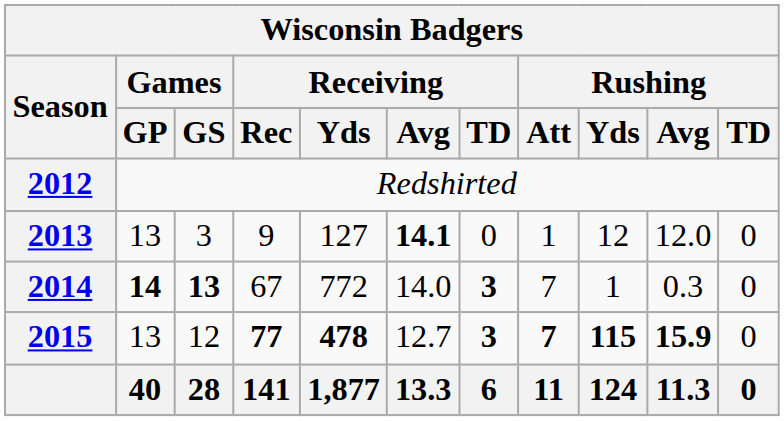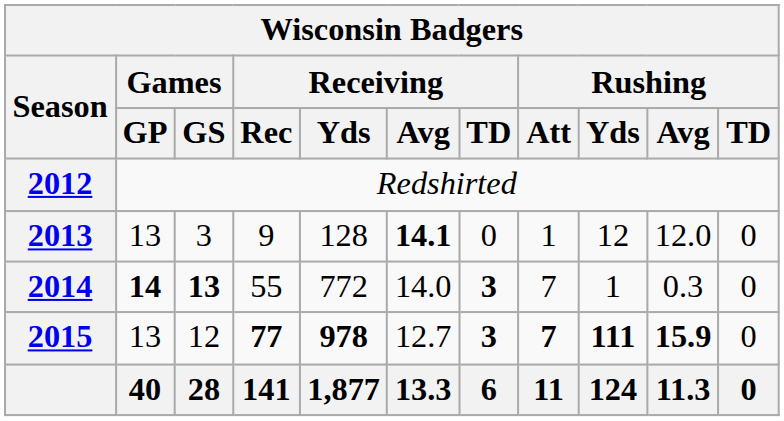(344, 235) 127 -> (344, 235) 128
(266, 286) 67 -> (266, 286) 55
(344, 337) 478 -> (344, 337) 978
(613, 337) 115 -> (613, 337) 111
